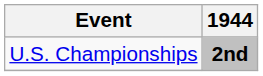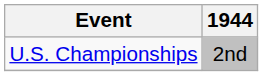(230, 53) bold -> (230, 53) normal
